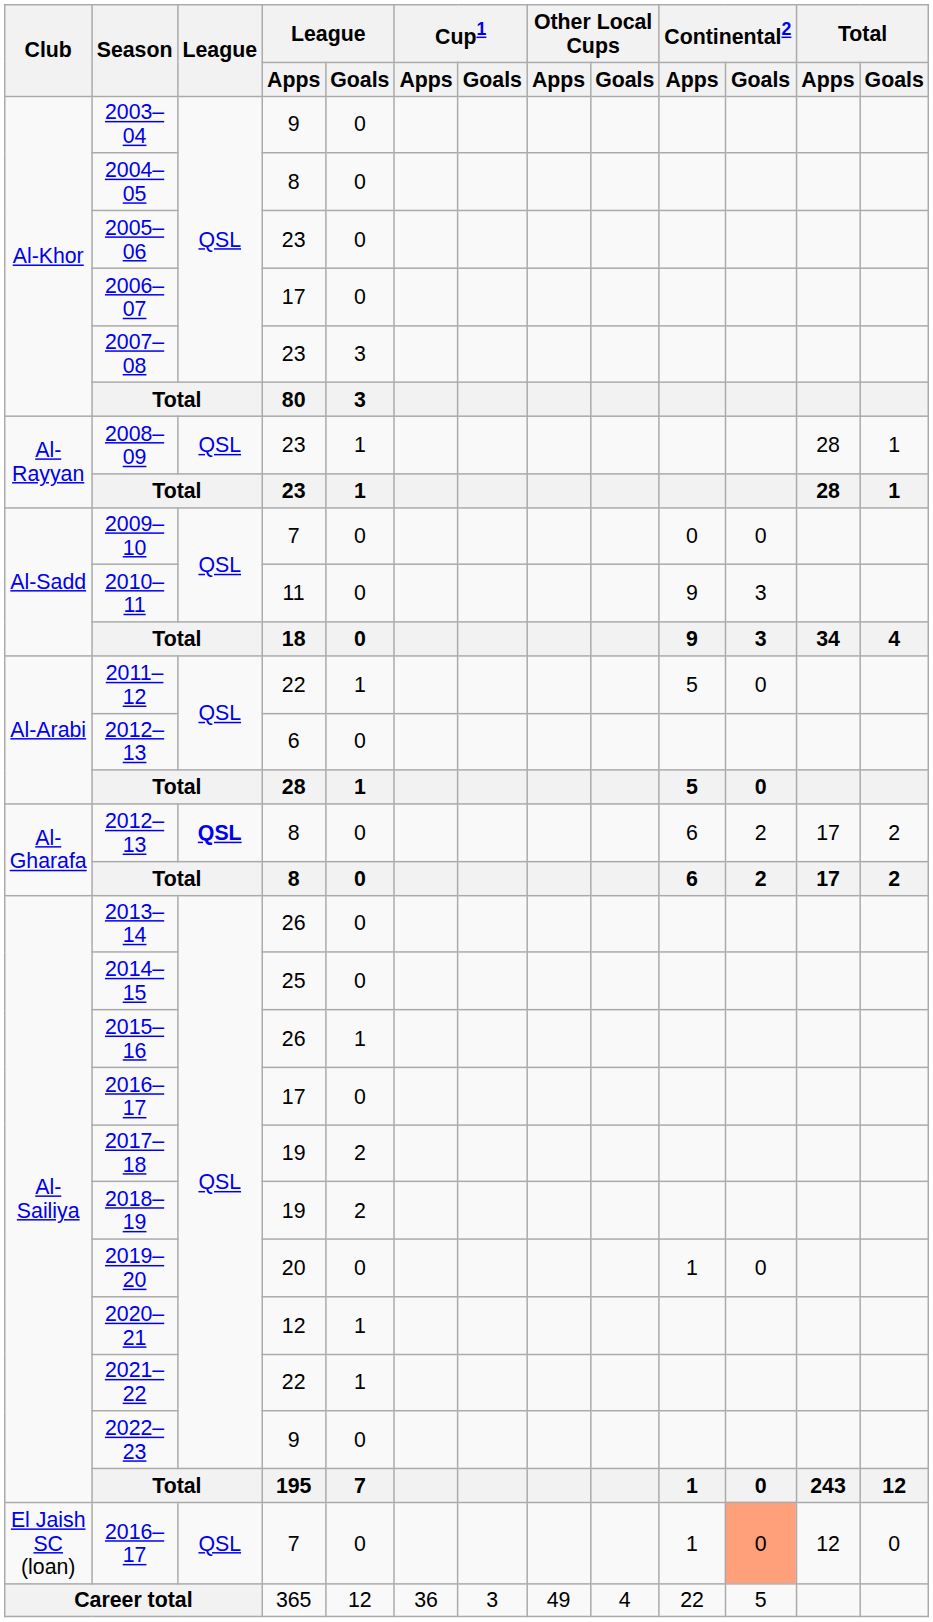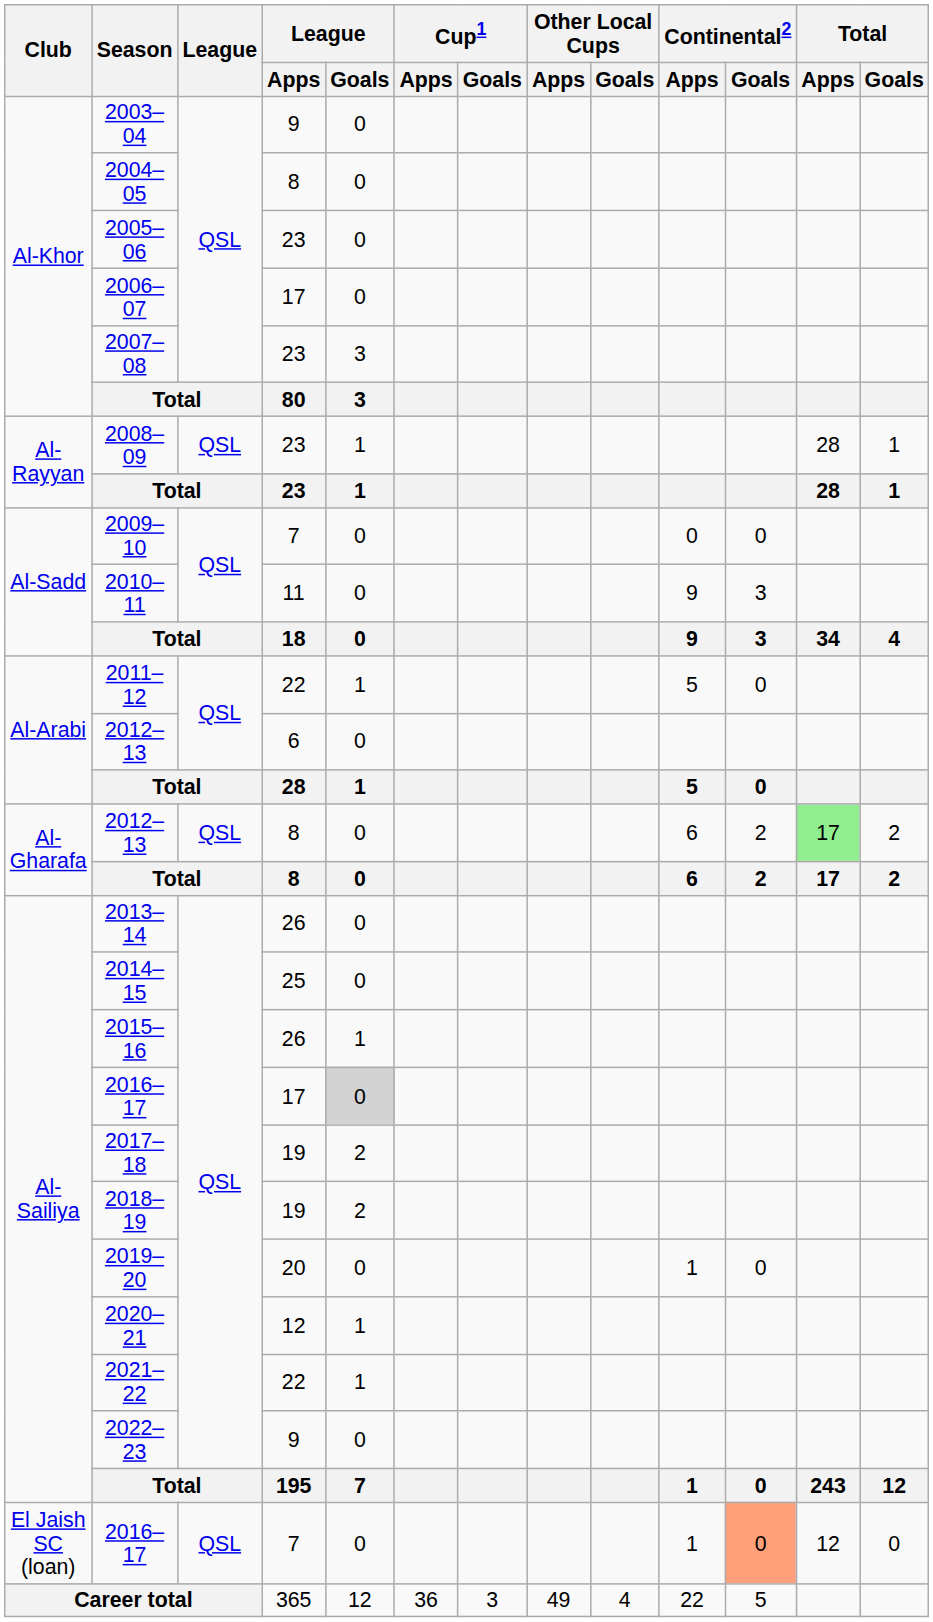(220, 833) bold -> (220, 833) normal
(828, 833) no background -> (828, 833) lightgreen background
(360, 1096) no background -> (360, 1096) lightgrey background
